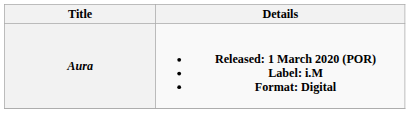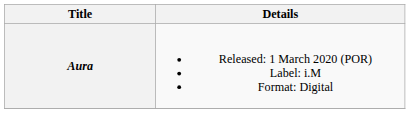(280, 73) bold -> (280, 73) normal
